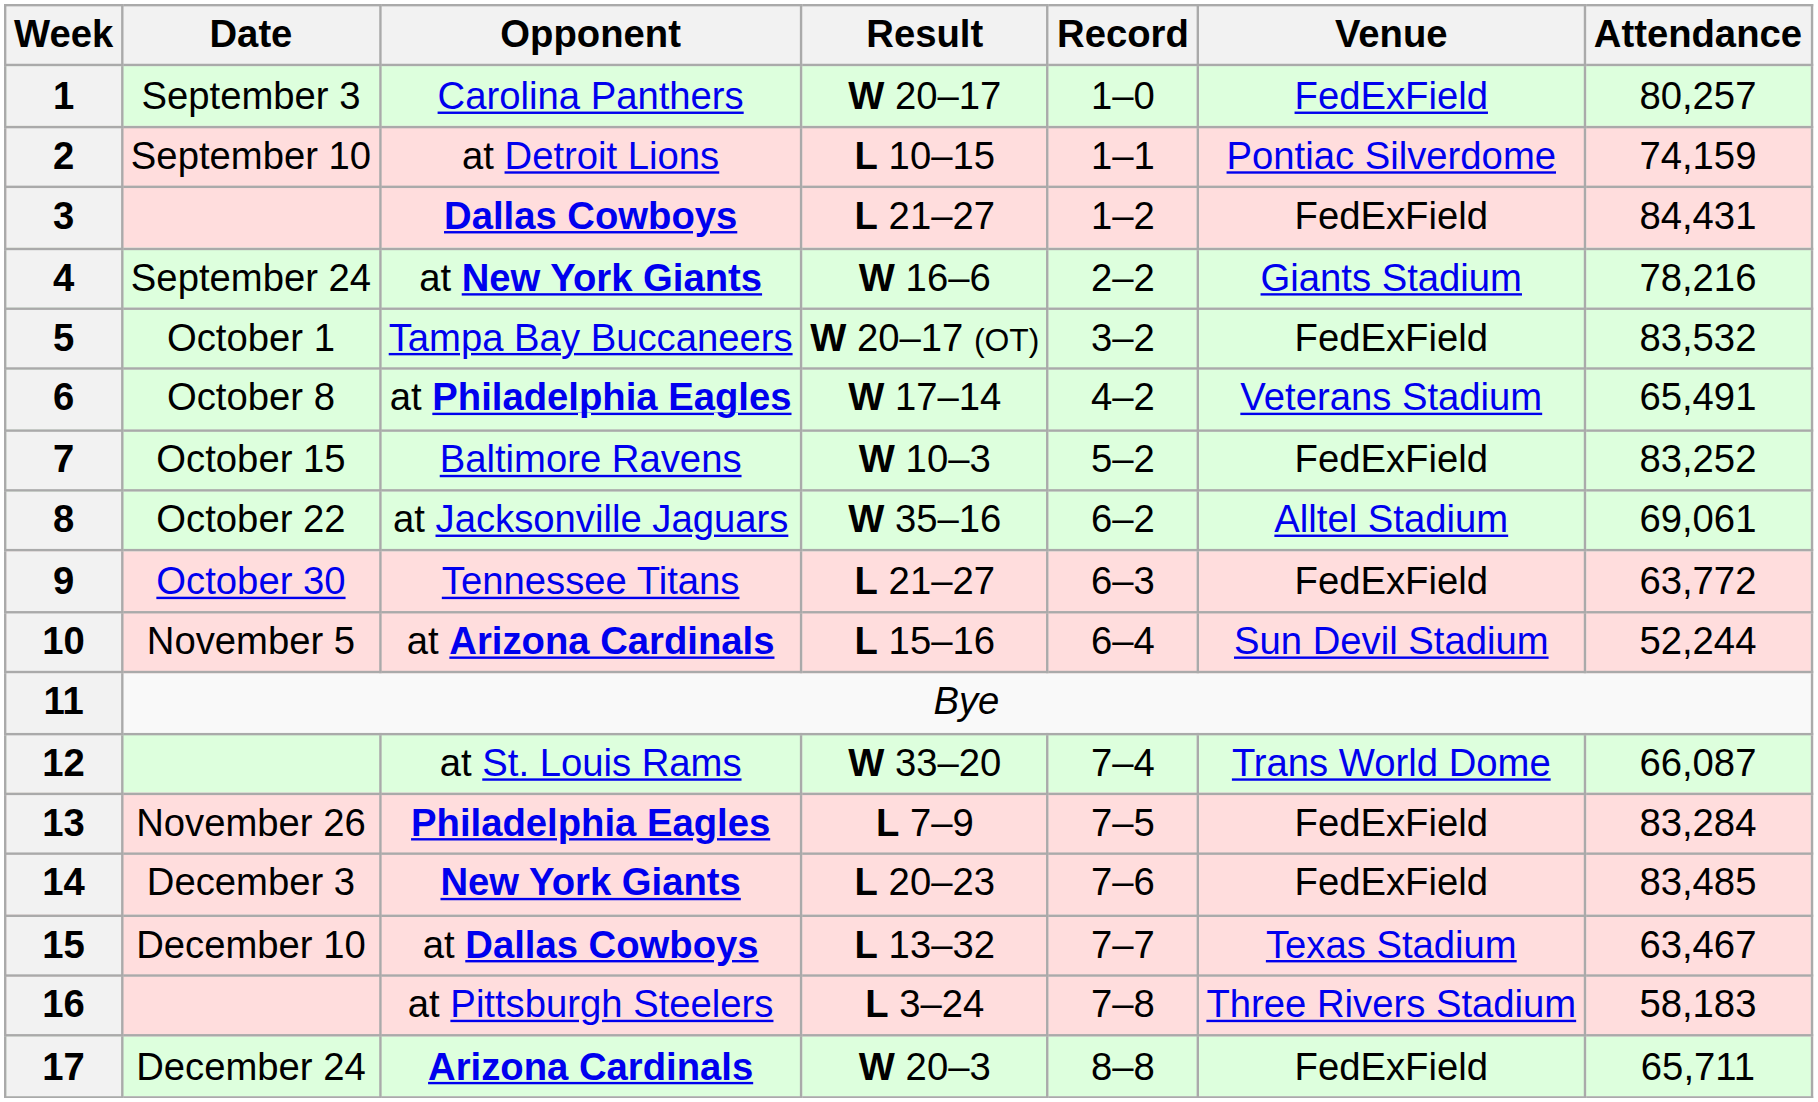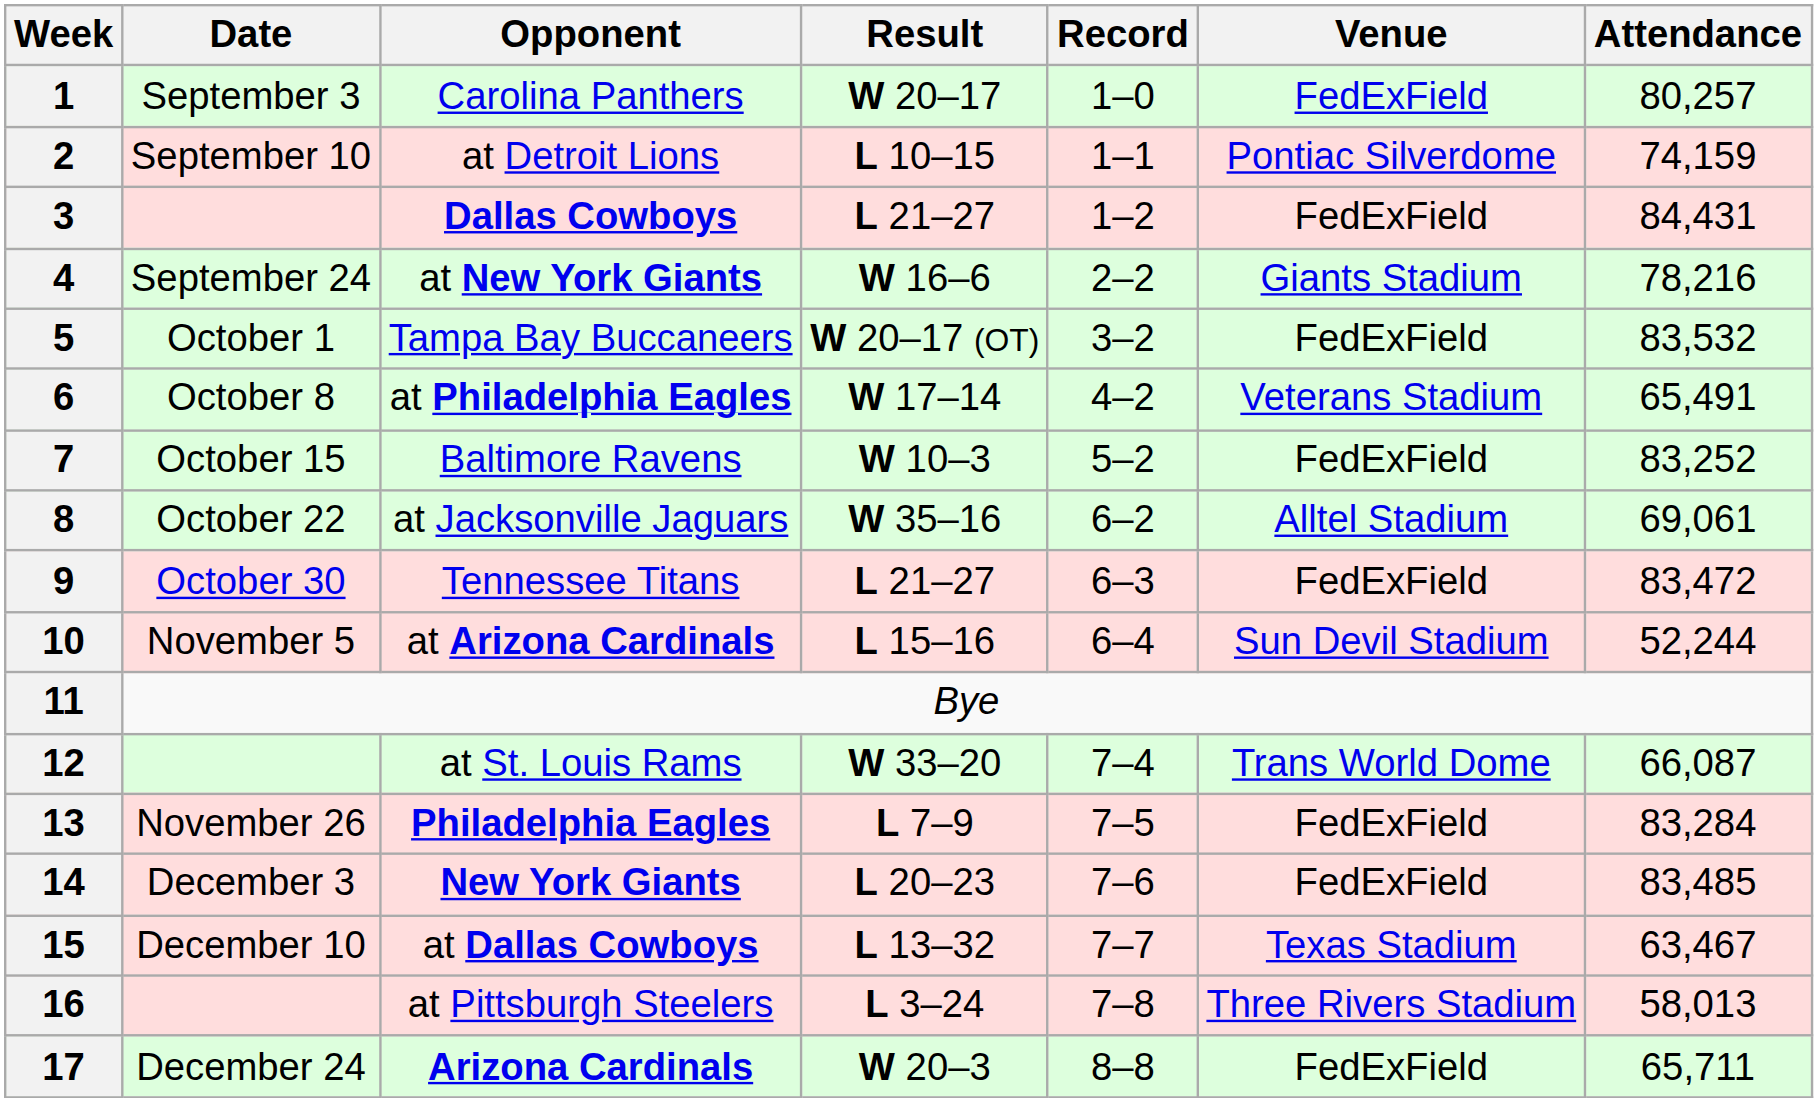(1698, 580) 63,772 -> (1698, 580) 83,472
(1698, 1005) 58,183 -> (1698, 1005) 58,013
